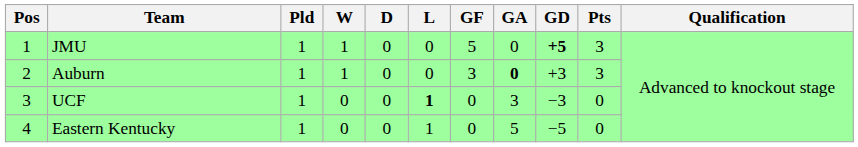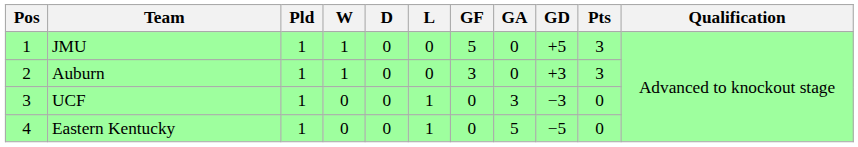(557, 45) bold -> (557, 45) normal
(514, 73) bold -> (514, 73) normal
(429, 100) bold -> (429, 100) normal
